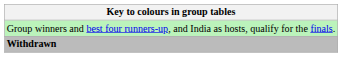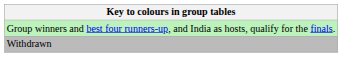(31, 44) bold -> (29, 44) normal
